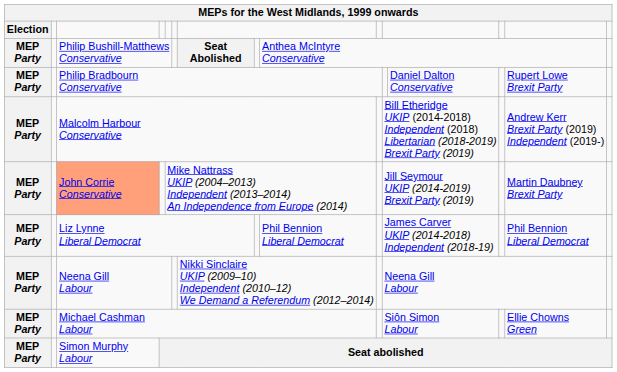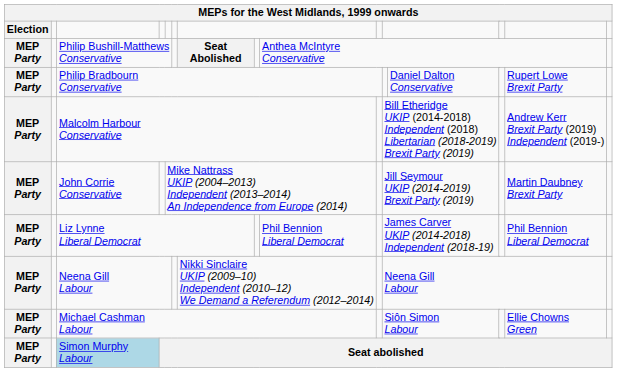(90, 188) lightsalmon background -> (90, 188) no background
(94, 352) no background -> (94, 352) lightblue background
